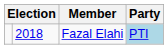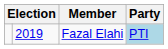(29, 34) 2018 -> (29, 34) 2019
